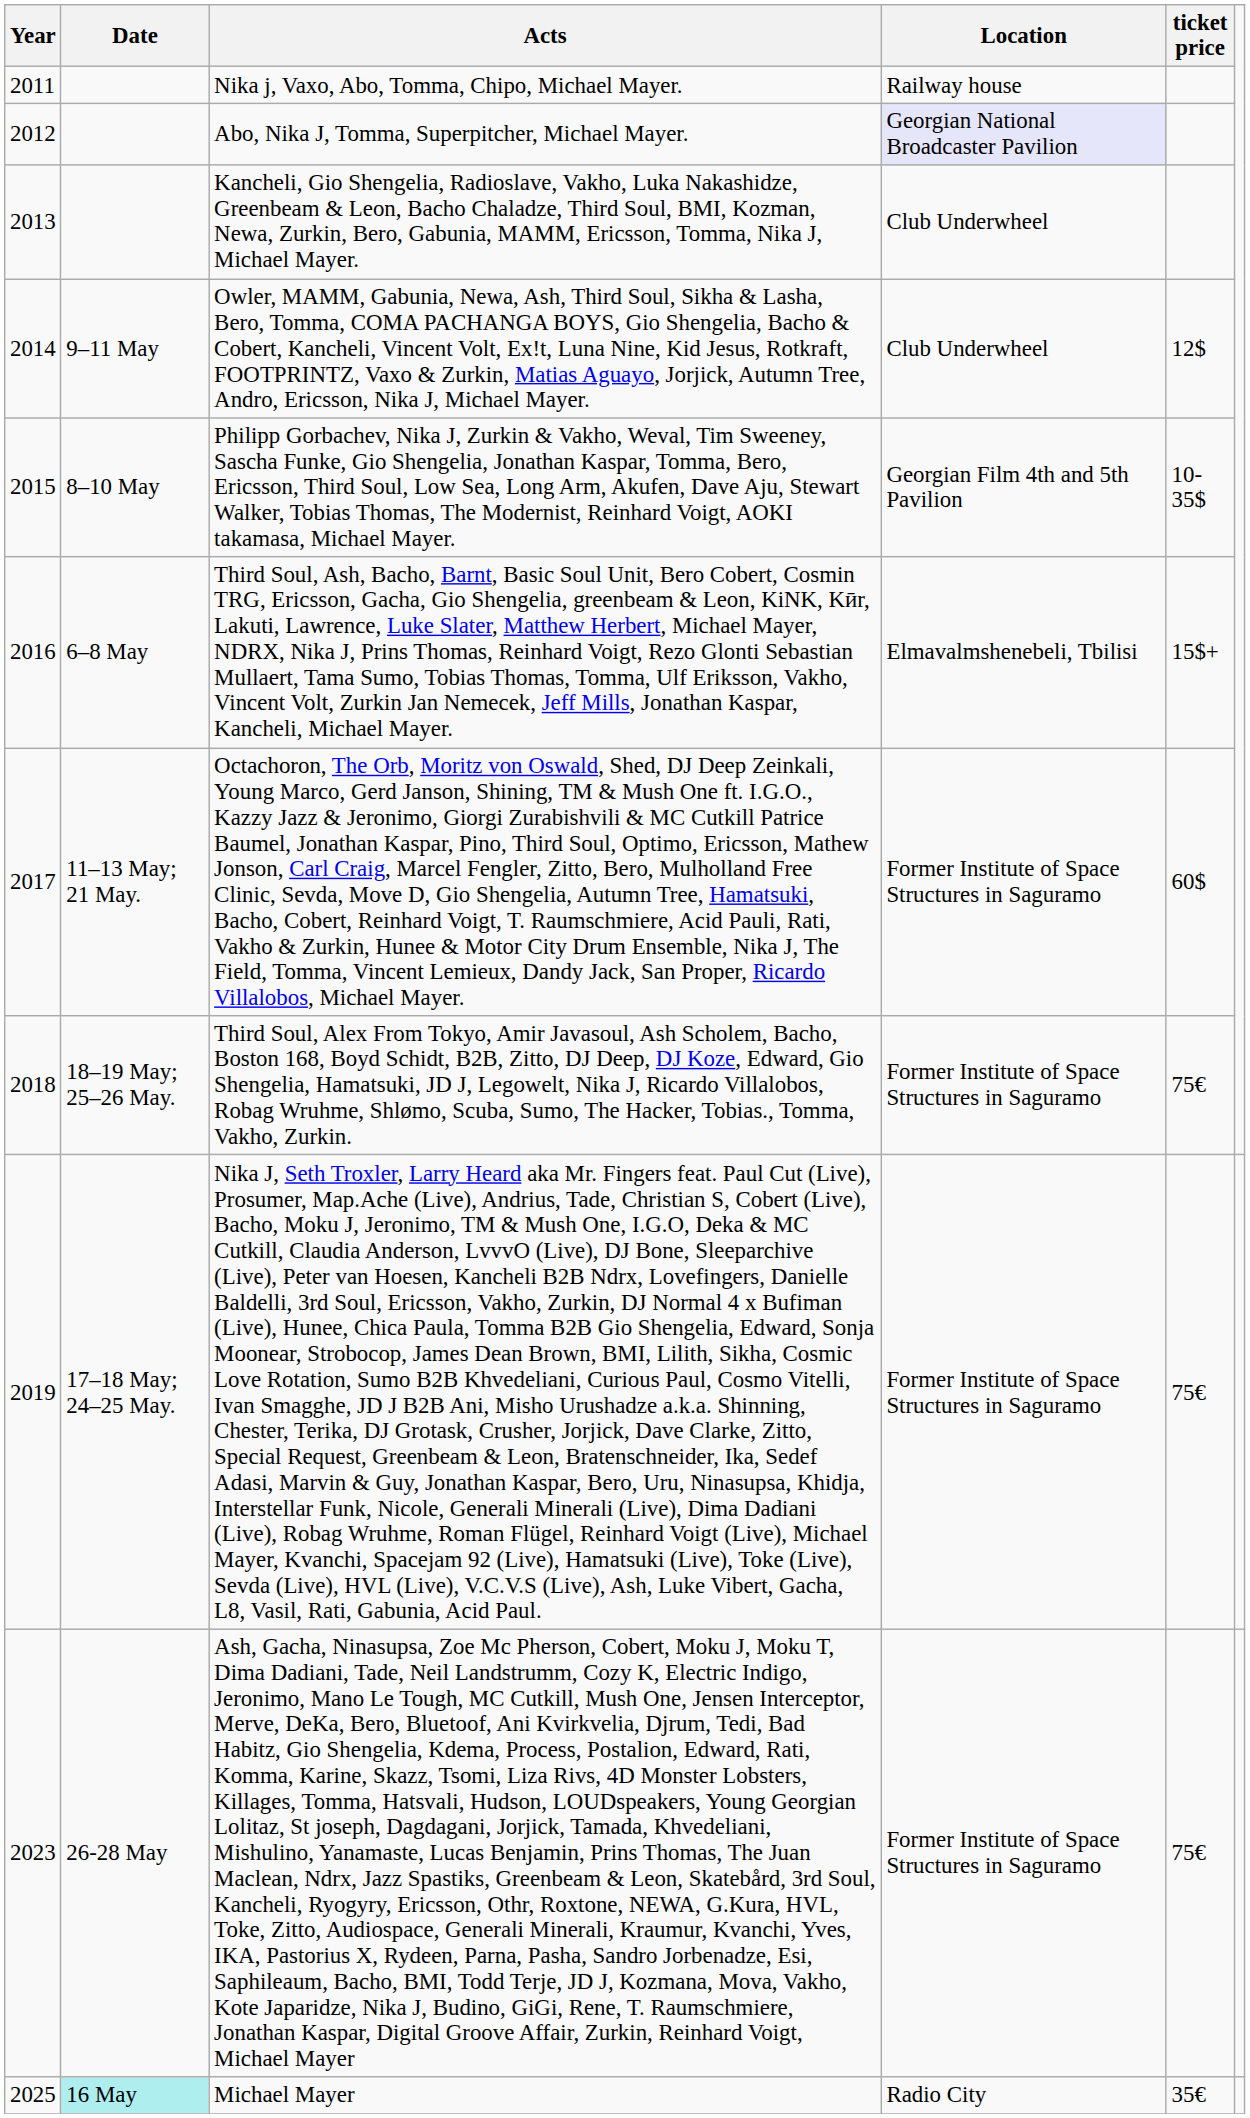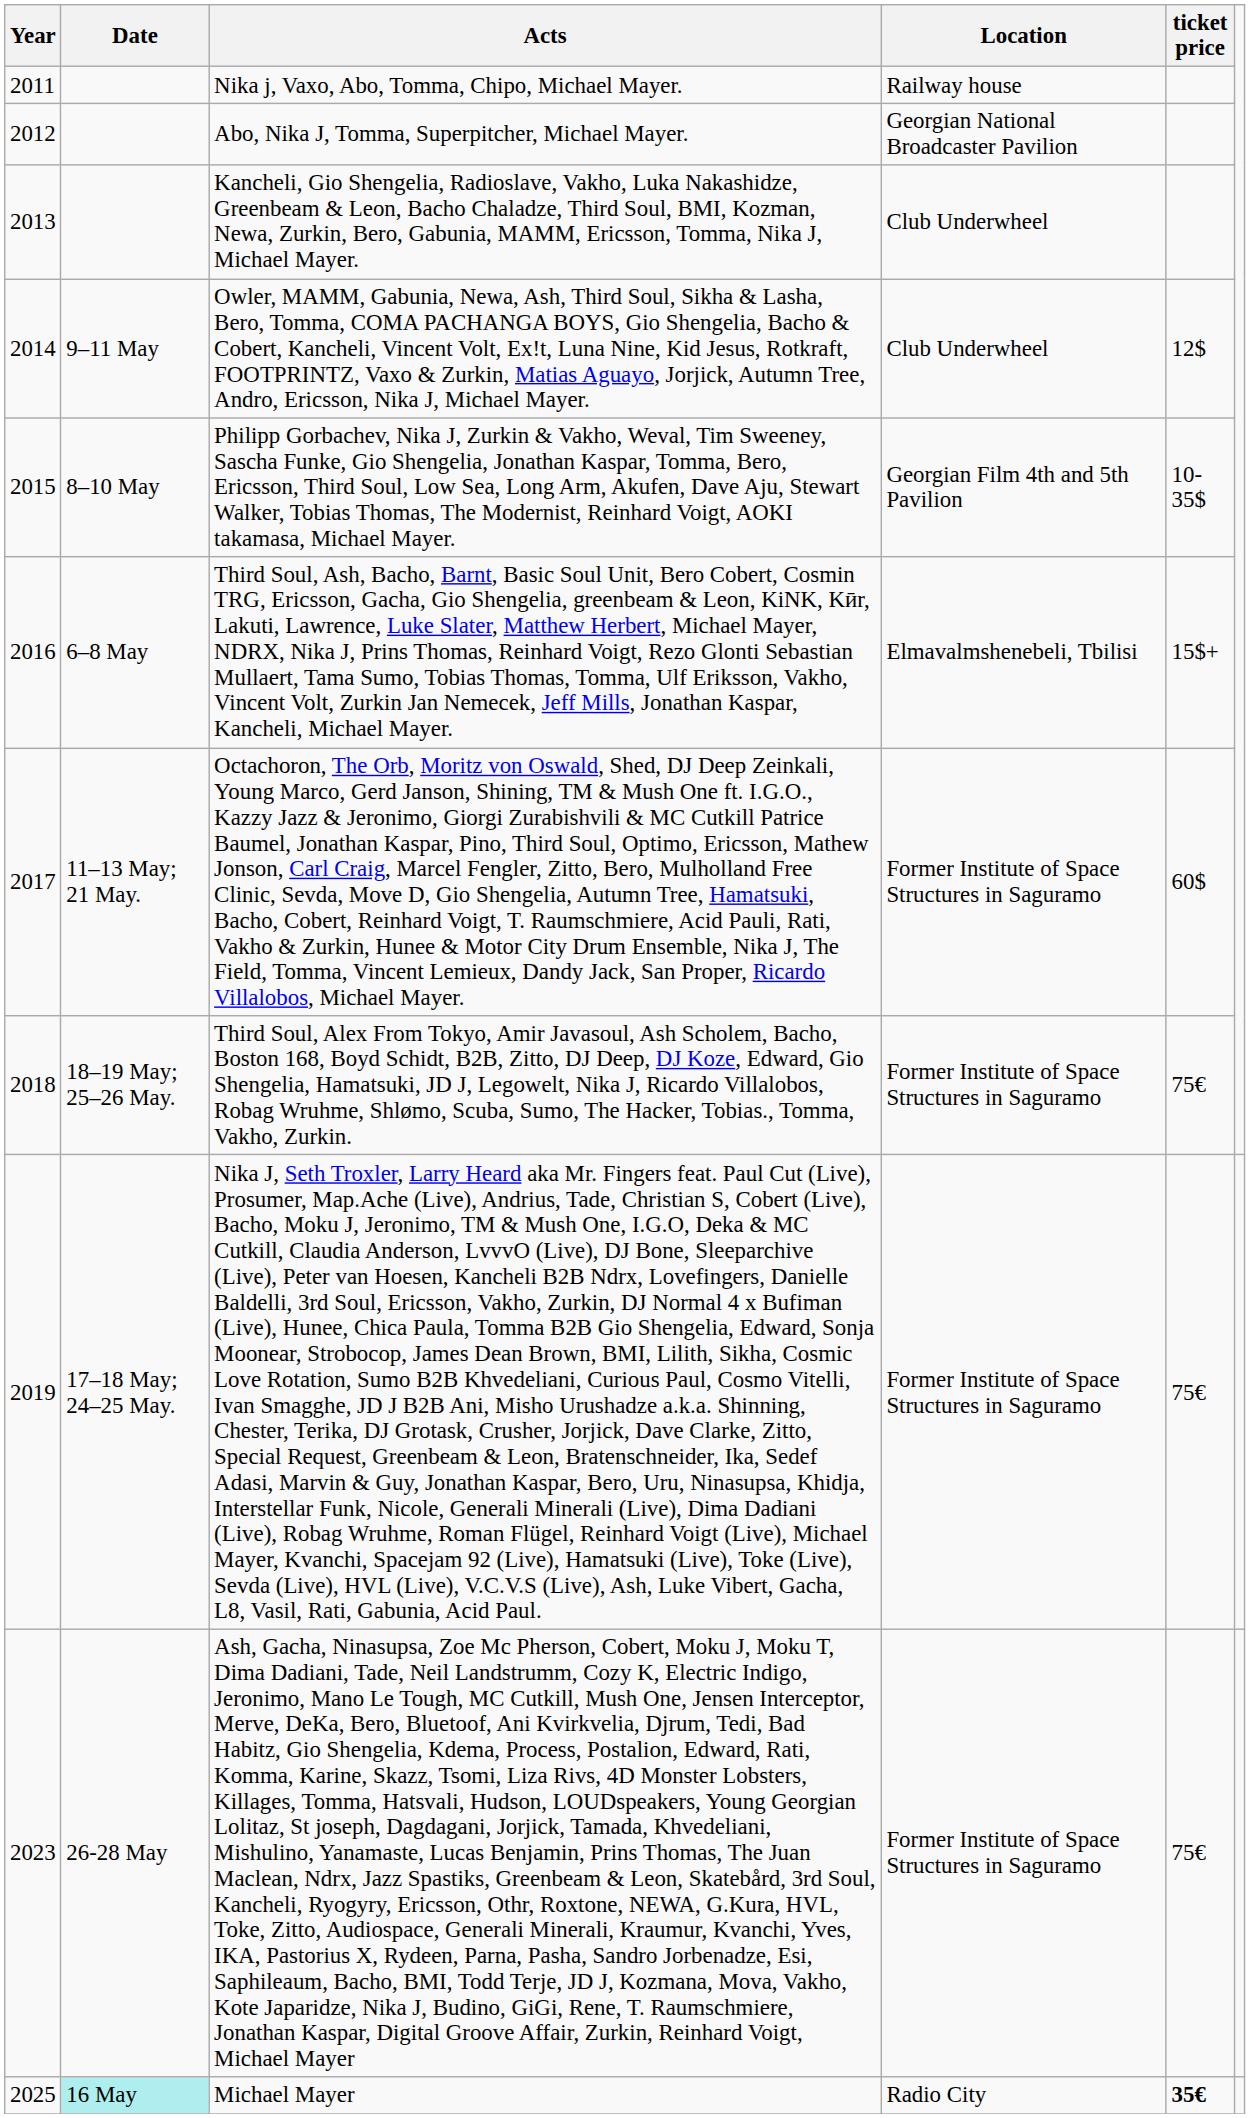(982, 133) lavender background -> (982, 133) no background
(1189, 2094) normal -> (1189, 2094) bold
